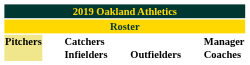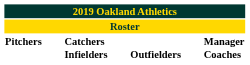(23, 41) khaki background -> (23, 41) no background
